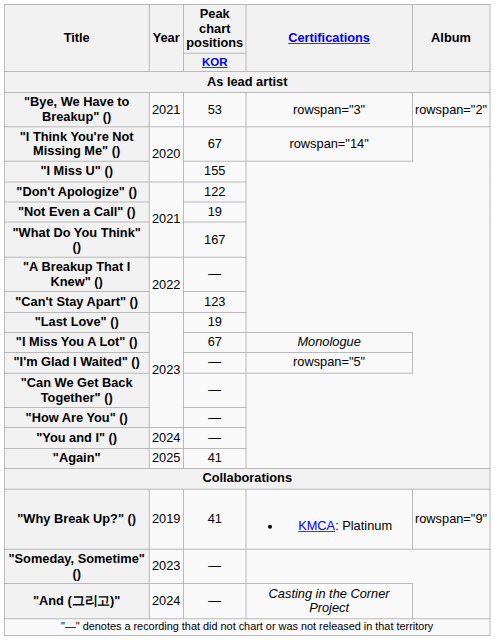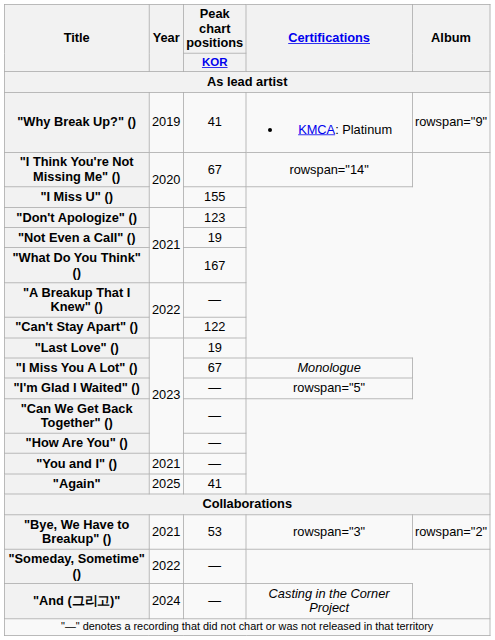rows swapped: (77, 519) <-> (77, 109)
(215, 191) 122 -> (215, 217) 123
(215, 301) 123 -> (215, 327) 122
(166, 438) 2024 -> (166, 463) 2021
(166, 566) 2023 -> (166, 566) 2022
